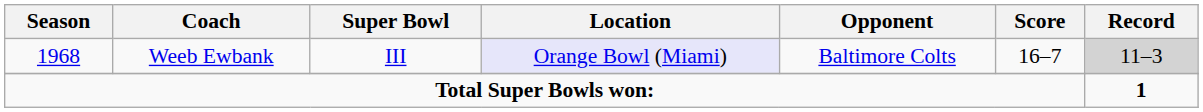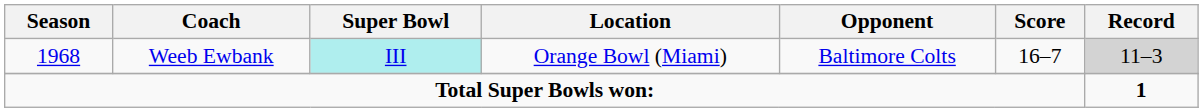(396, 55) no background -> (396, 55) paleturquoise background
(630, 55) lavender background -> (630, 55) no background
